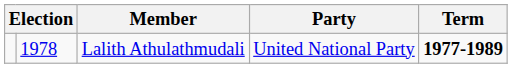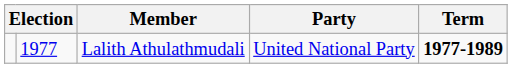(39, 48) 1978 -> (39, 48) 1977
